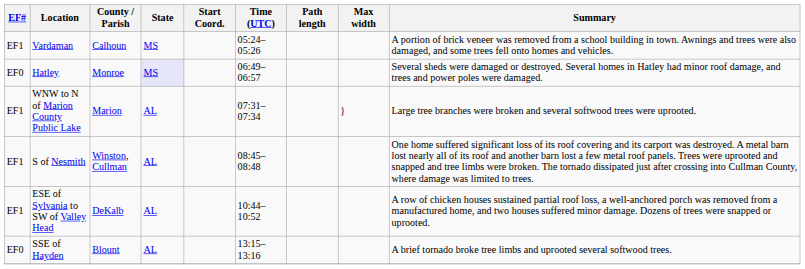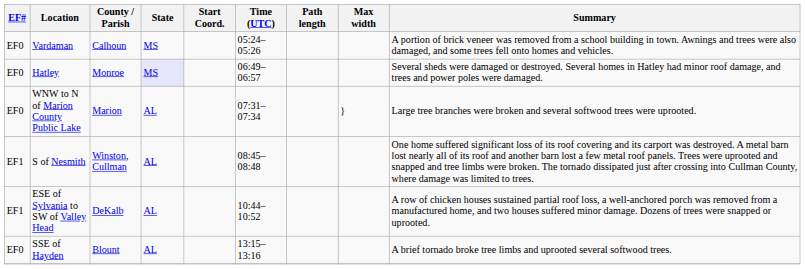(15, 45) EF1 -> (15, 45) EF0
(15, 111) EF1 -> (15, 111) EF0
